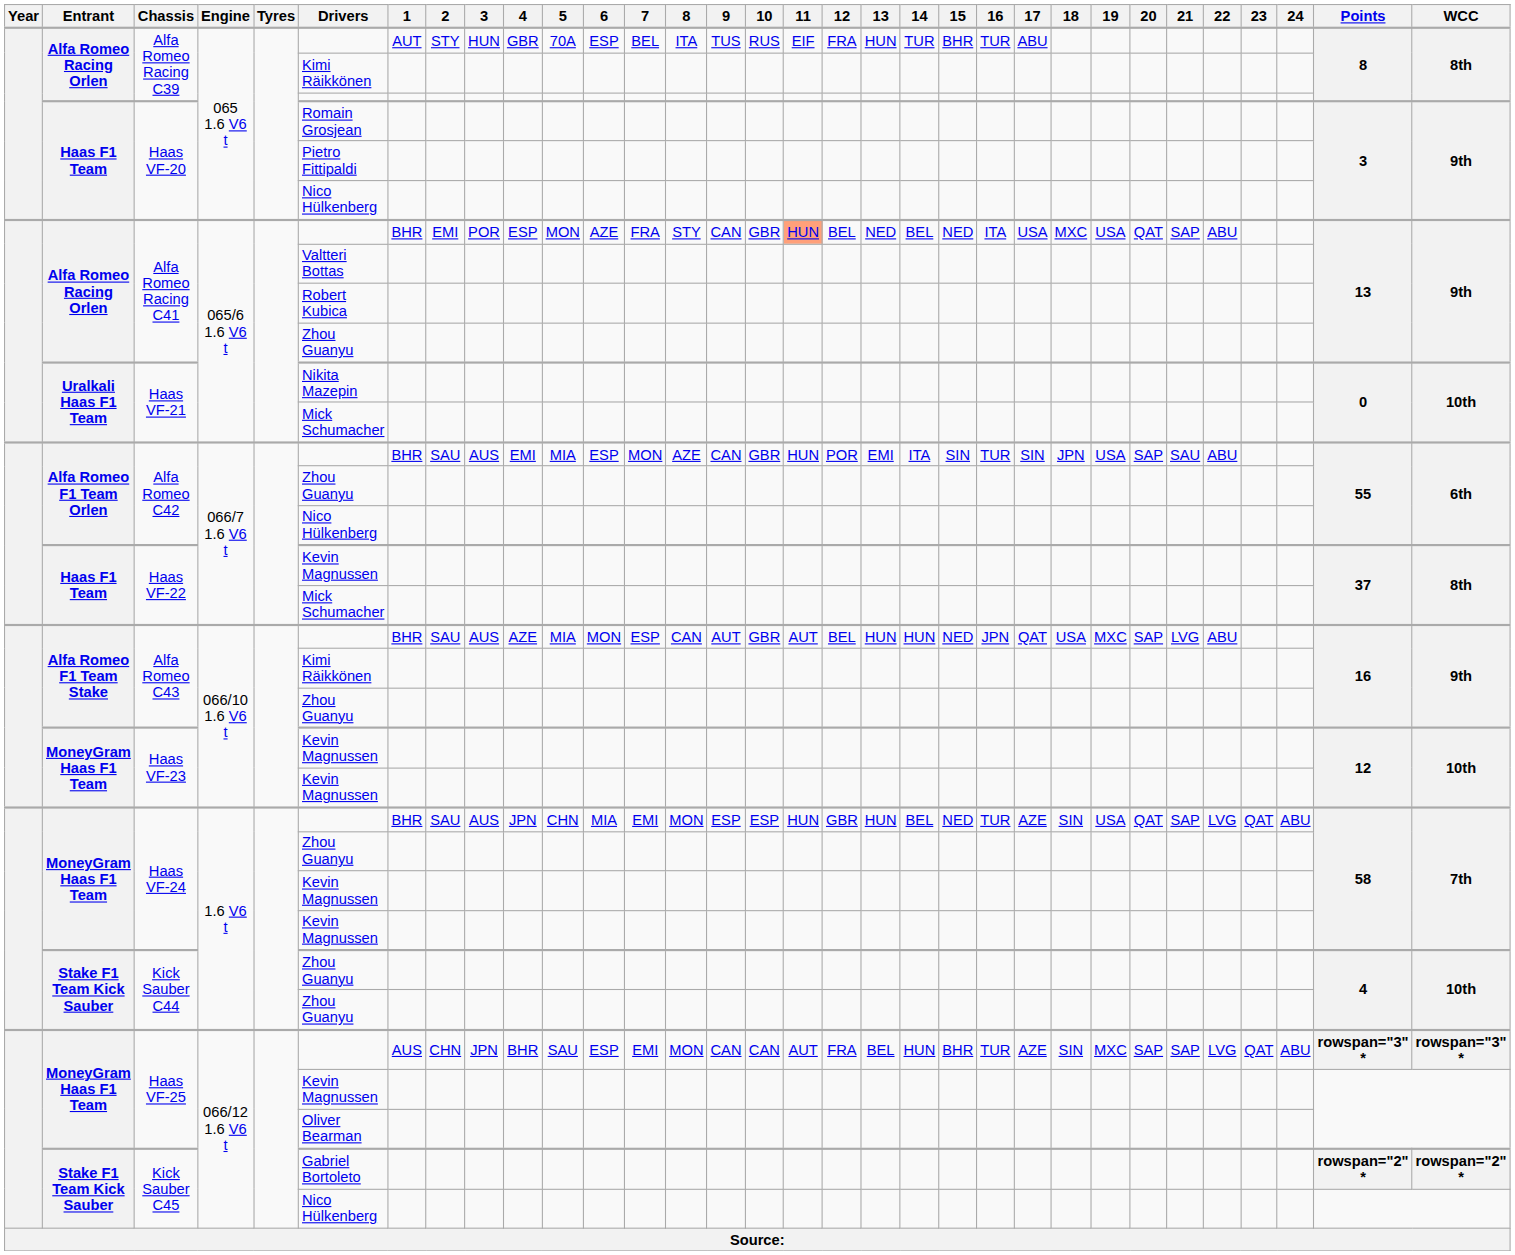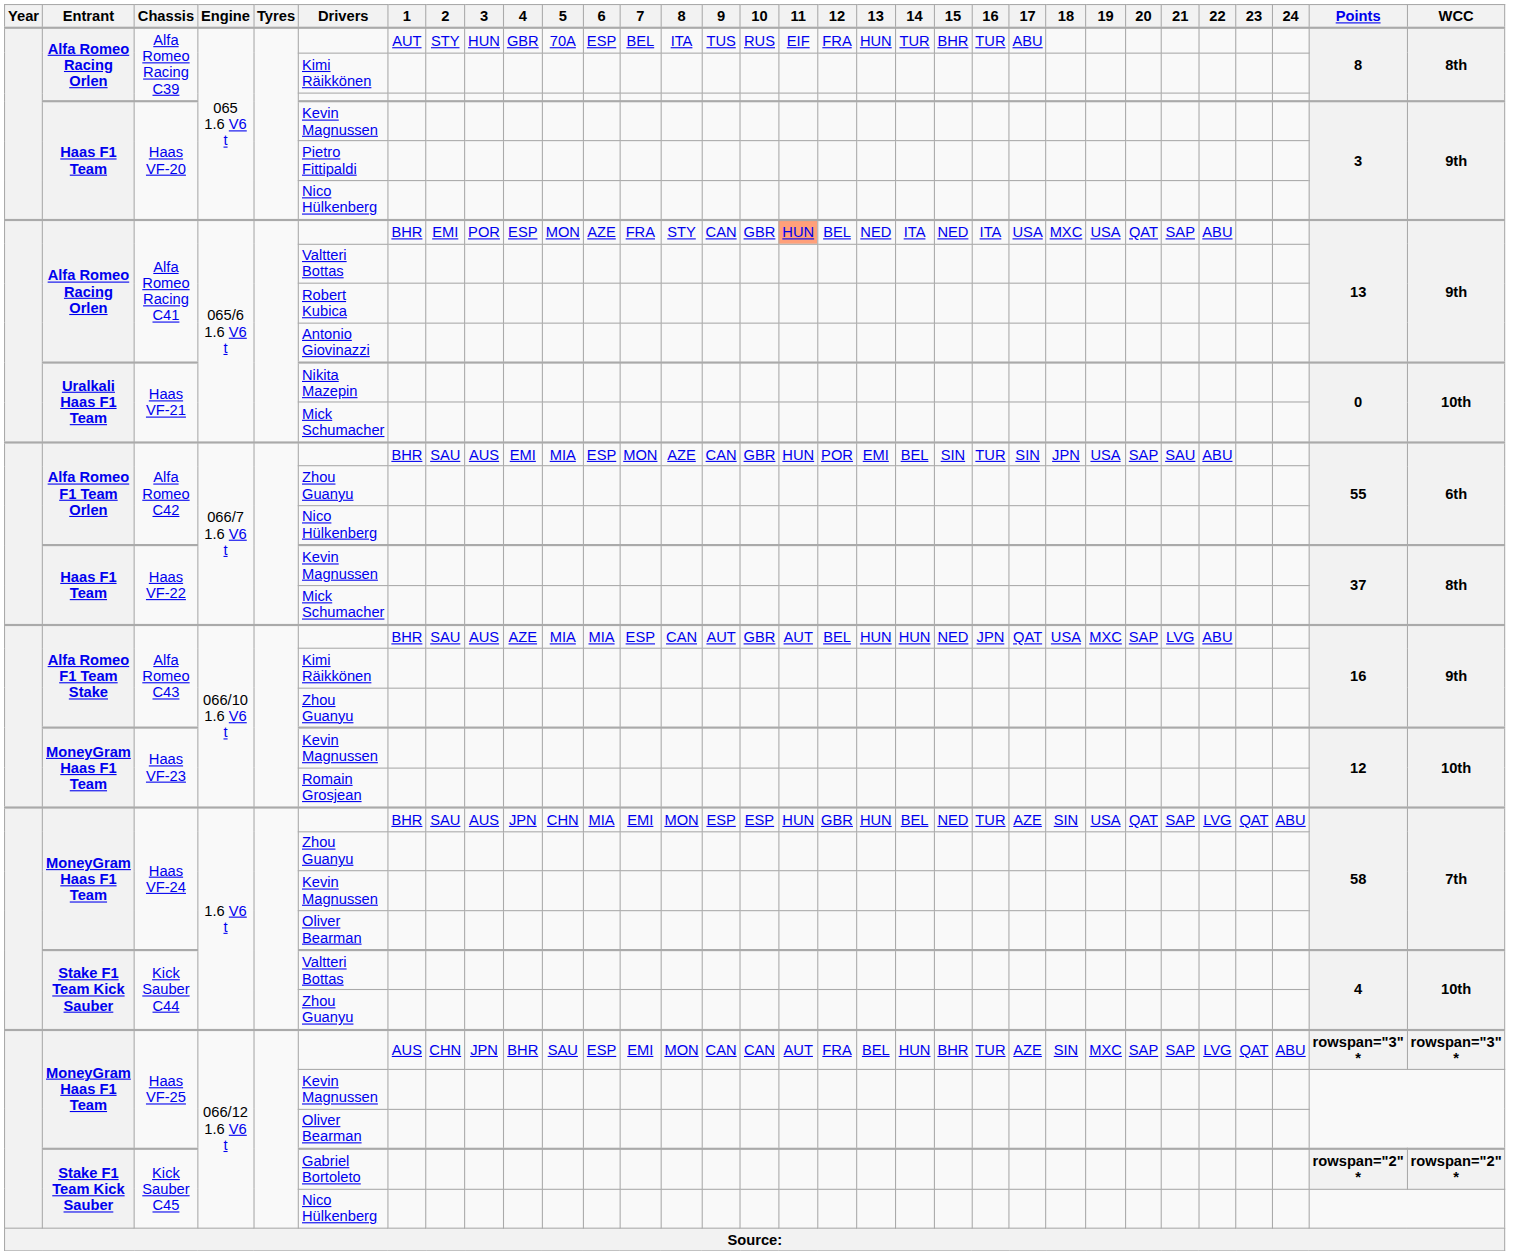(332, 121) Romain Grosjean -> (340, 121) Kevin Magnussen
(919, 232) BEL -> (915, 232) ITA
(328, 342) Zhou Guanyu -> (336, 342) Antonio Giovinazzi
(919, 454) ITA -> (915, 454) BEL
(604, 637) MON -> (602, 637) MIA
(340, 787) Kevin Magnussen -> (332, 787) Romain Grosjean
(340, 929) Kevin Magnussen -> (332, 929) Oliver Bearman
(328, 970) Zhou Guanyu -> (324, 970) Valtteri Bottas
